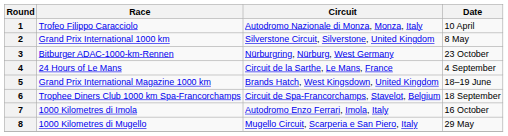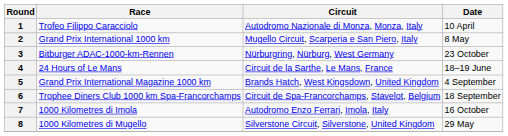(340, 40) Silverstone Circuit, Silverstone, United Kingdom -> (331, 40) Mugello Circuit, Scarperia e San Piero, Italy
(470, 68) 4 September -> (468, 68) 18–19 June
(468, 82) 18–19 June -> (470, 82) 4 September
(331, 125) Mugello Circuit, Scarperia e San Piero, Italy -> (340, 125) Silverstone Circuit, Silverstone, United Kingdom
